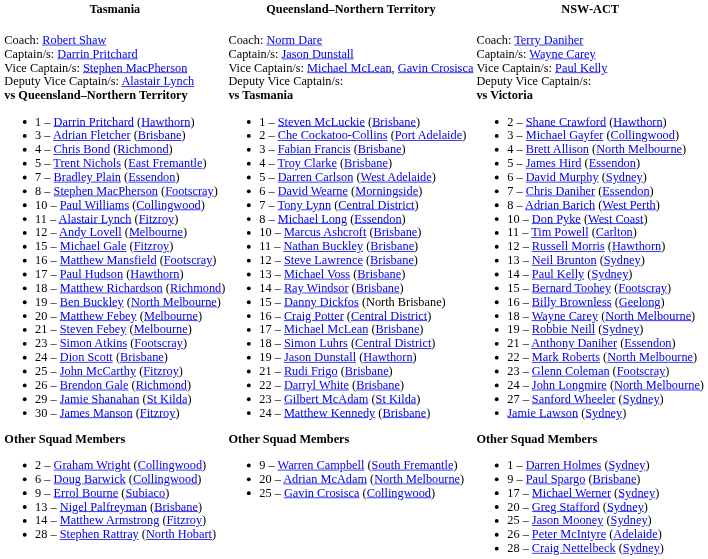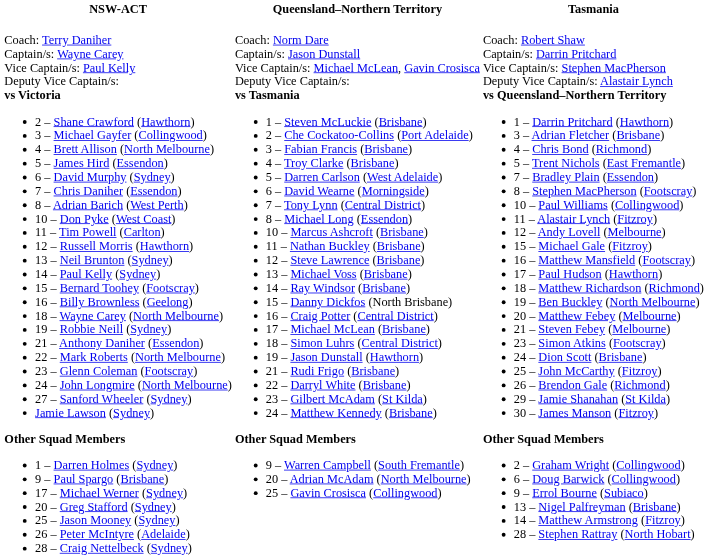columns swapped: (590, 9) <-> (115, 9)
